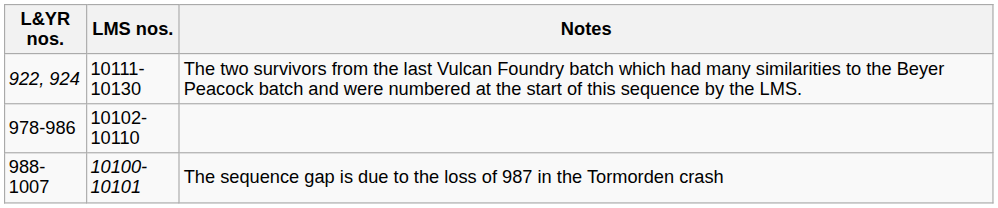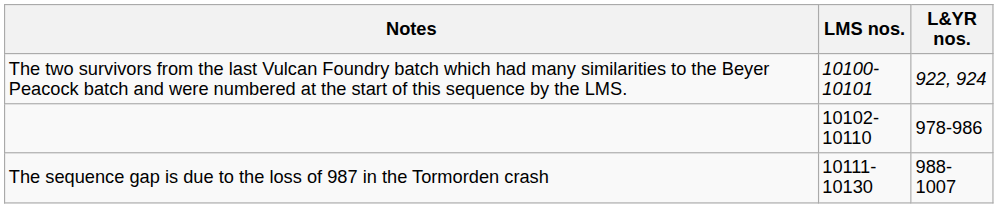columns swapped: (45, 29) <-> (586, 29)
(117, 78) 10111-10130 -> (851, 78) 10100-10101
(119, 177) 10100-10101 -> (849, 177) 10111-10130
